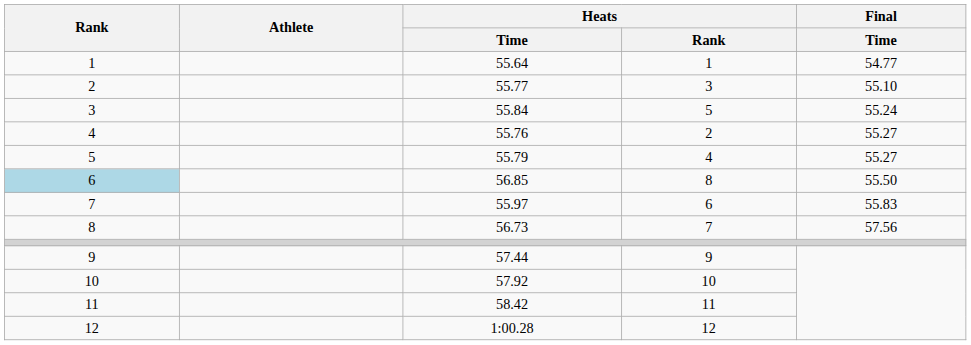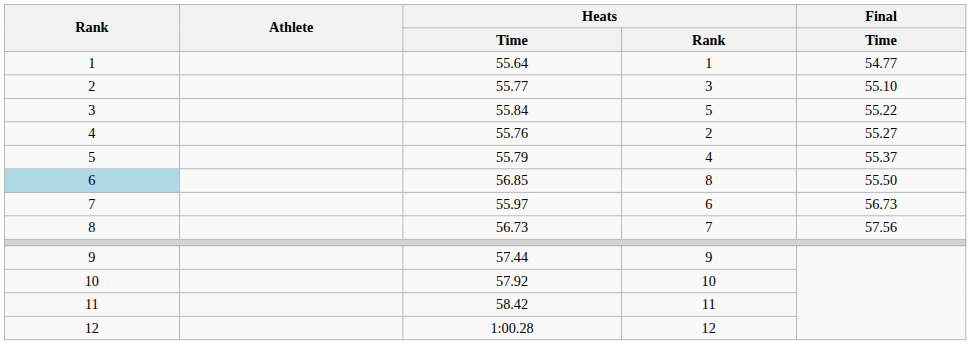(881, 109) 55.24 -> (881, 109) 55.22
(881, 156) 55.27 -> (881, 156) 55.37
(881, 203) 55.83 -> (881, 203) 56.73
